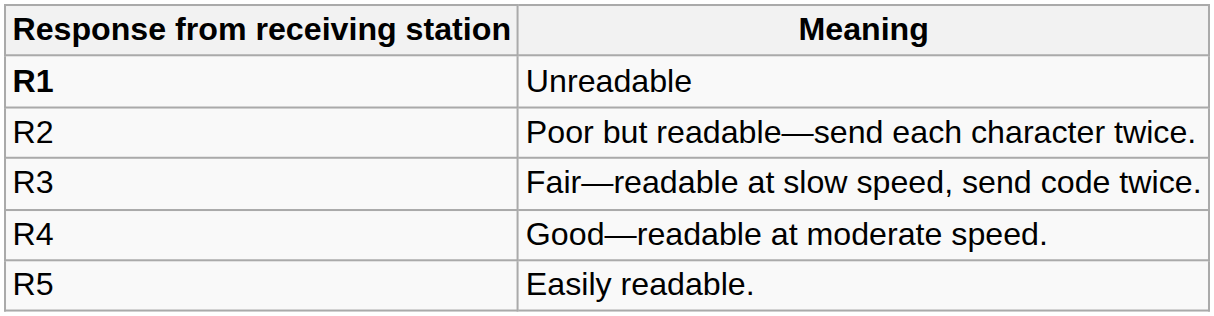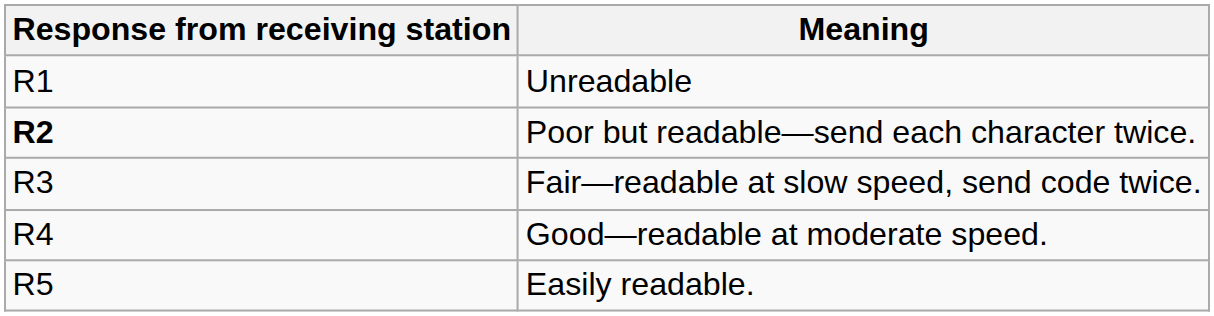(33, 81) bold -> (33, 81) normal
(33, 132) normal -> (33, 132) bold
